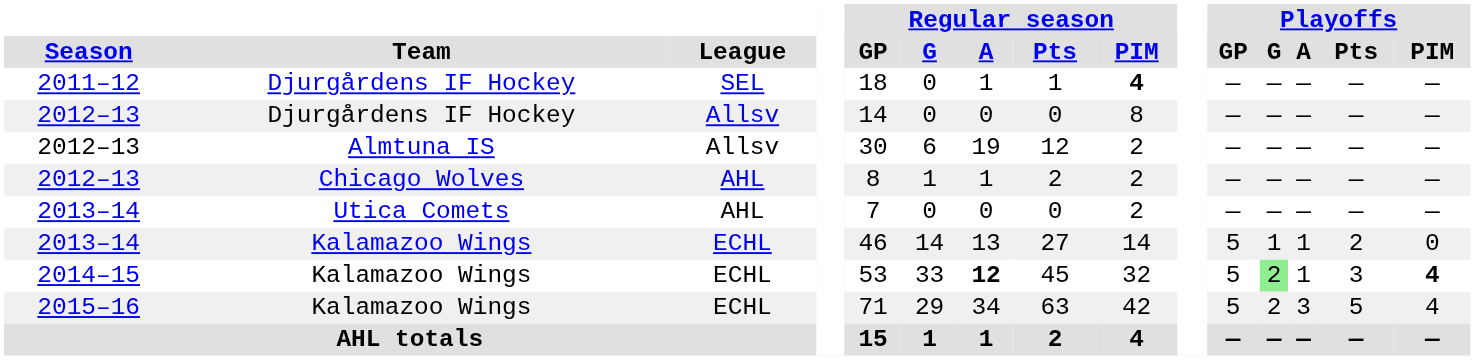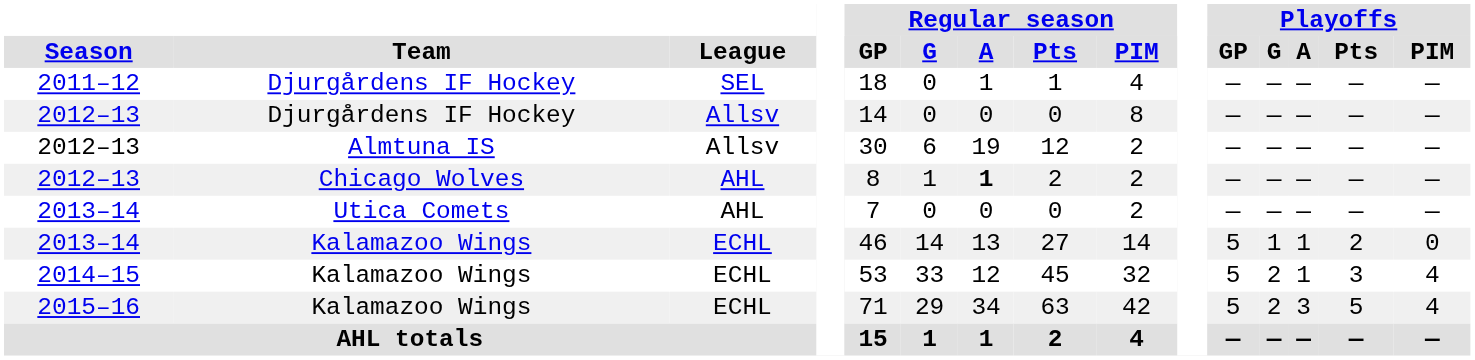(1137, 84) bold -> (1137, 84) normal
(986, 180) normal -> (986, 180) bold
(986, 276) bold -> (986, 276) normal
(1274, 276) lightgreen background -> (1274, 276) no background
(1432, 276) bold -> (1432, 276) normal
